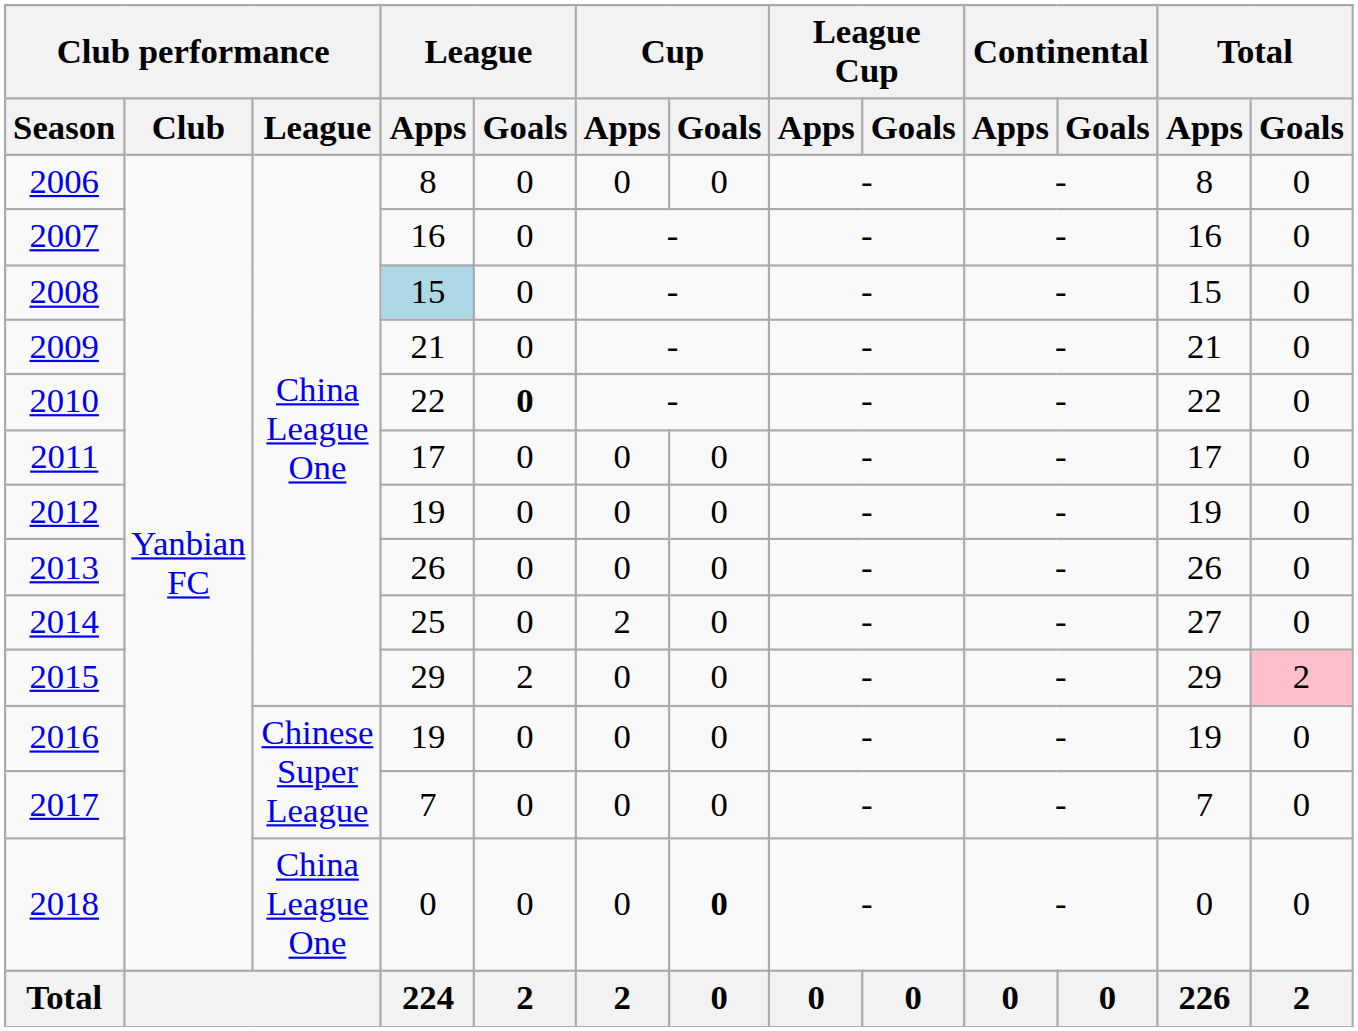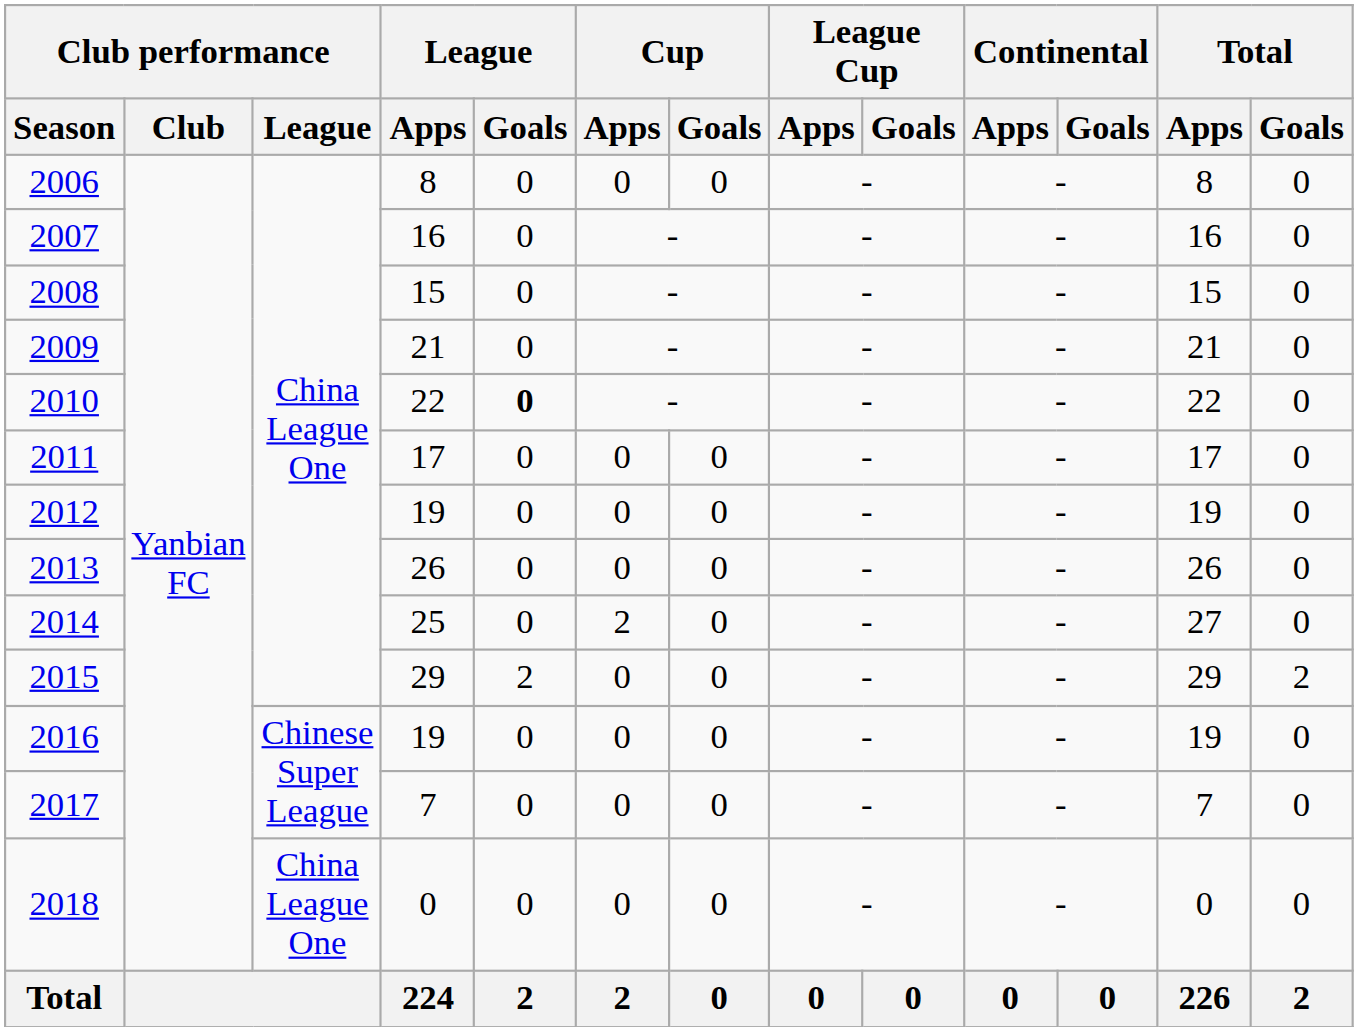(428, 291) lightblue background -> (428, 291) no background
(1301, 676) pink background -> (1301, 676) no background
(719, 904) bold -> (719, 904) normal
